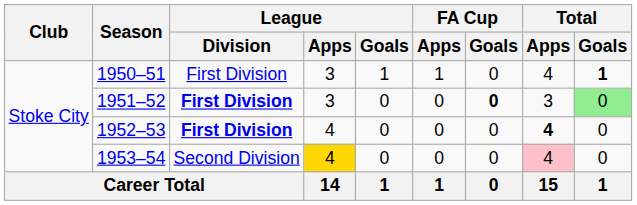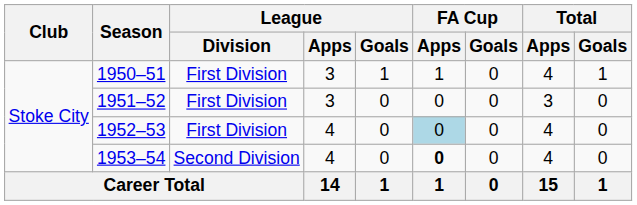(603, 74) bold -> (603, 74) normal
(237, 102) bold -> (237, 102) normal
(494, 102) bold -> (494, 102) normal
(603, 102) lightgreen background -> (603, 102) no background
(237, 130) bold -> (237, 130) normal
(439, 130) no background -> (439, 130) lightblue background
(548, 130) bold -> (548, 130) normal
(330, 158) gold background -> (330, 158) no background
(439, 158) normal -> (439, 158) bold
(548, 158) pink background -> (548, 158) no background
